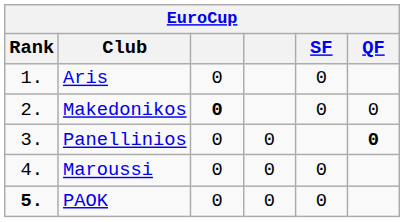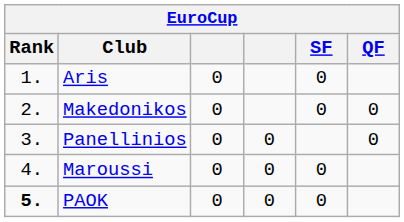(217, 109) bold -> (217, 109) normal
(373, 140) bold -> (373, 140) normal
